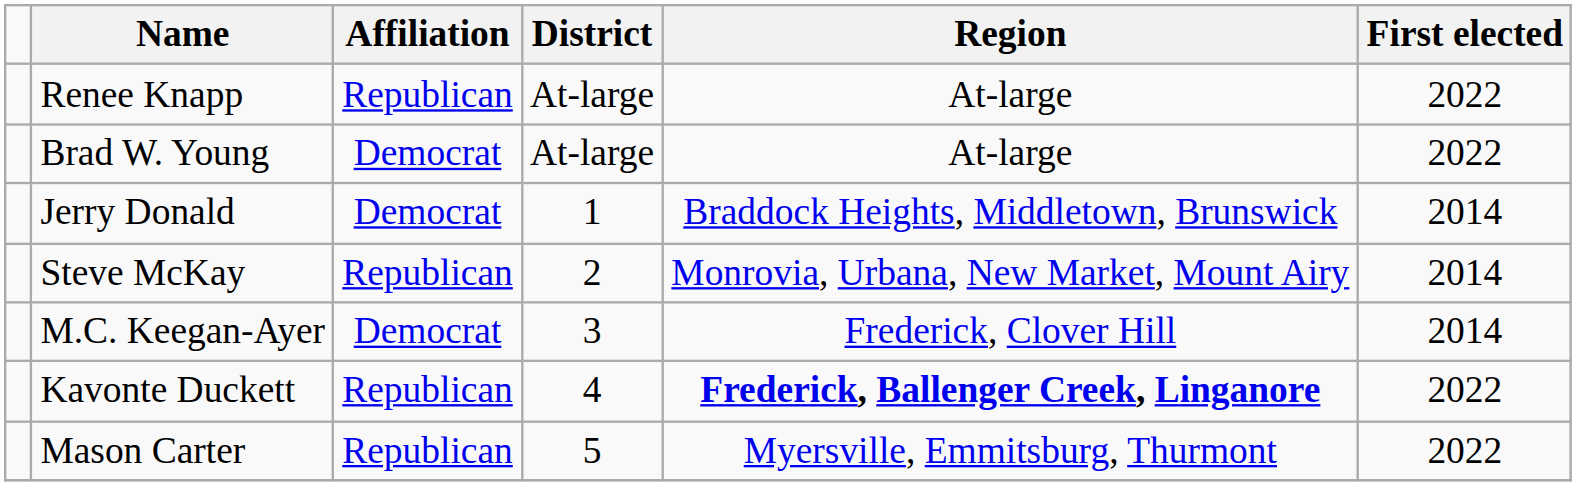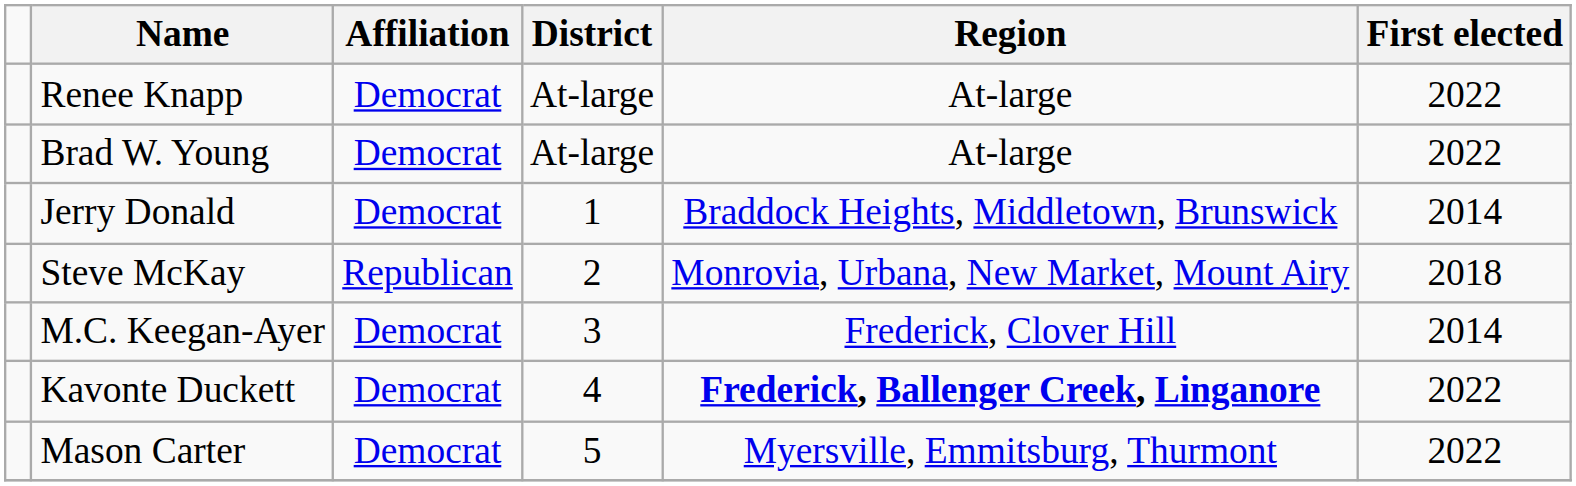(428, 93) Republican -> (427, 93) Democrat
(1465, 271) 2014 -> (1465, 271) 2018
(428, 390) Republican -> (427, 390) Democrat
(428, 449) Republican -> (427, 449) Democrat
